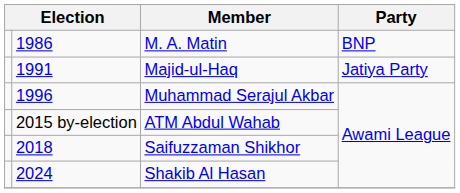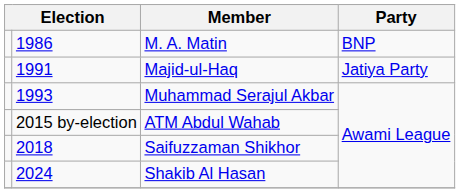(34, 95) 1996 -> (34, 95) 1993
